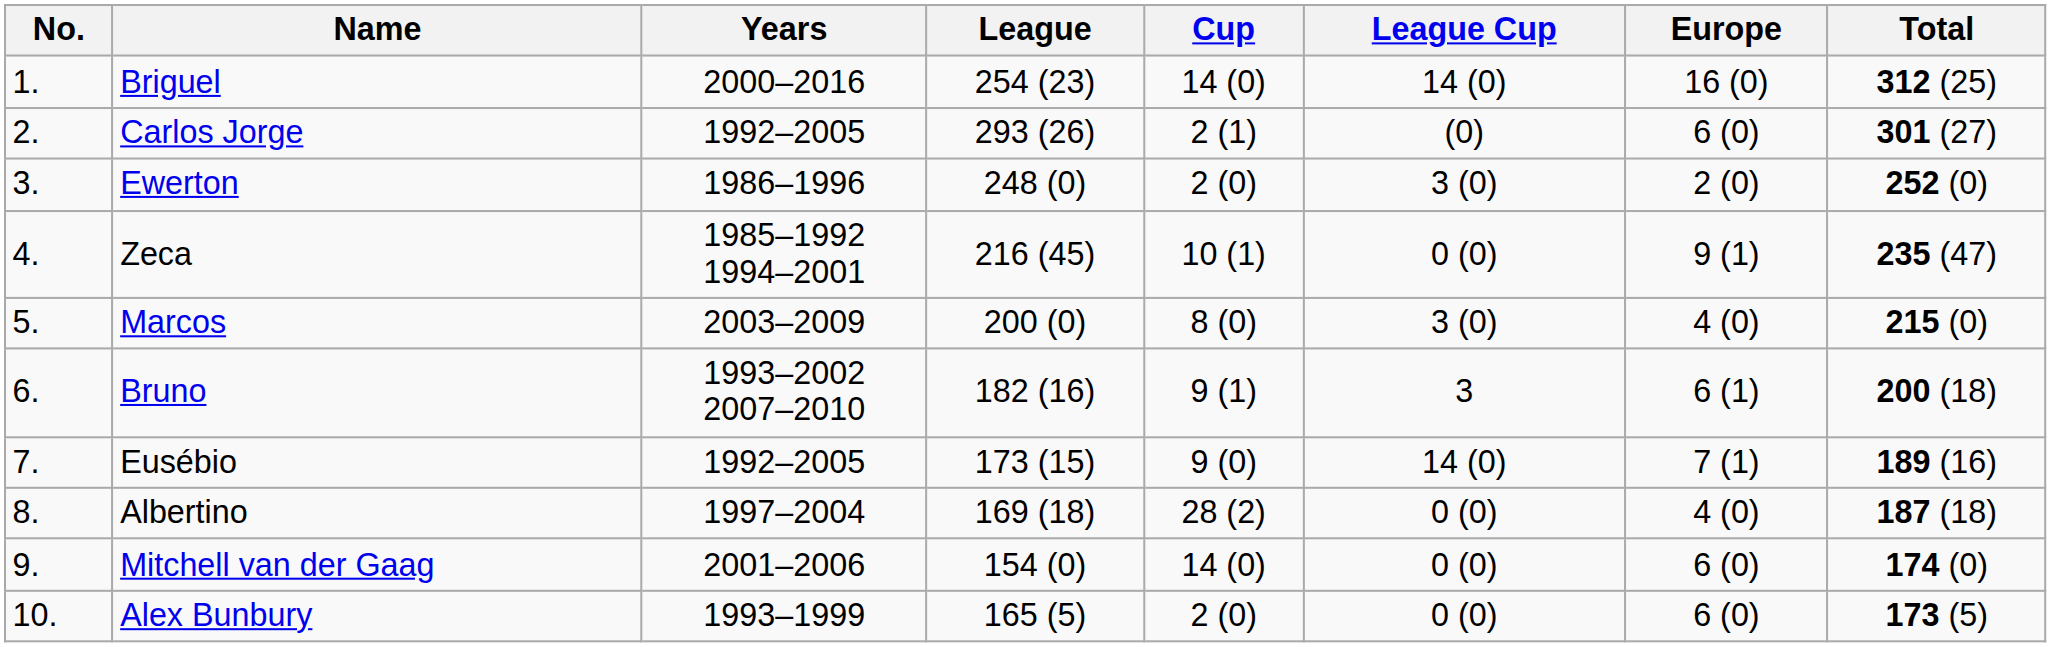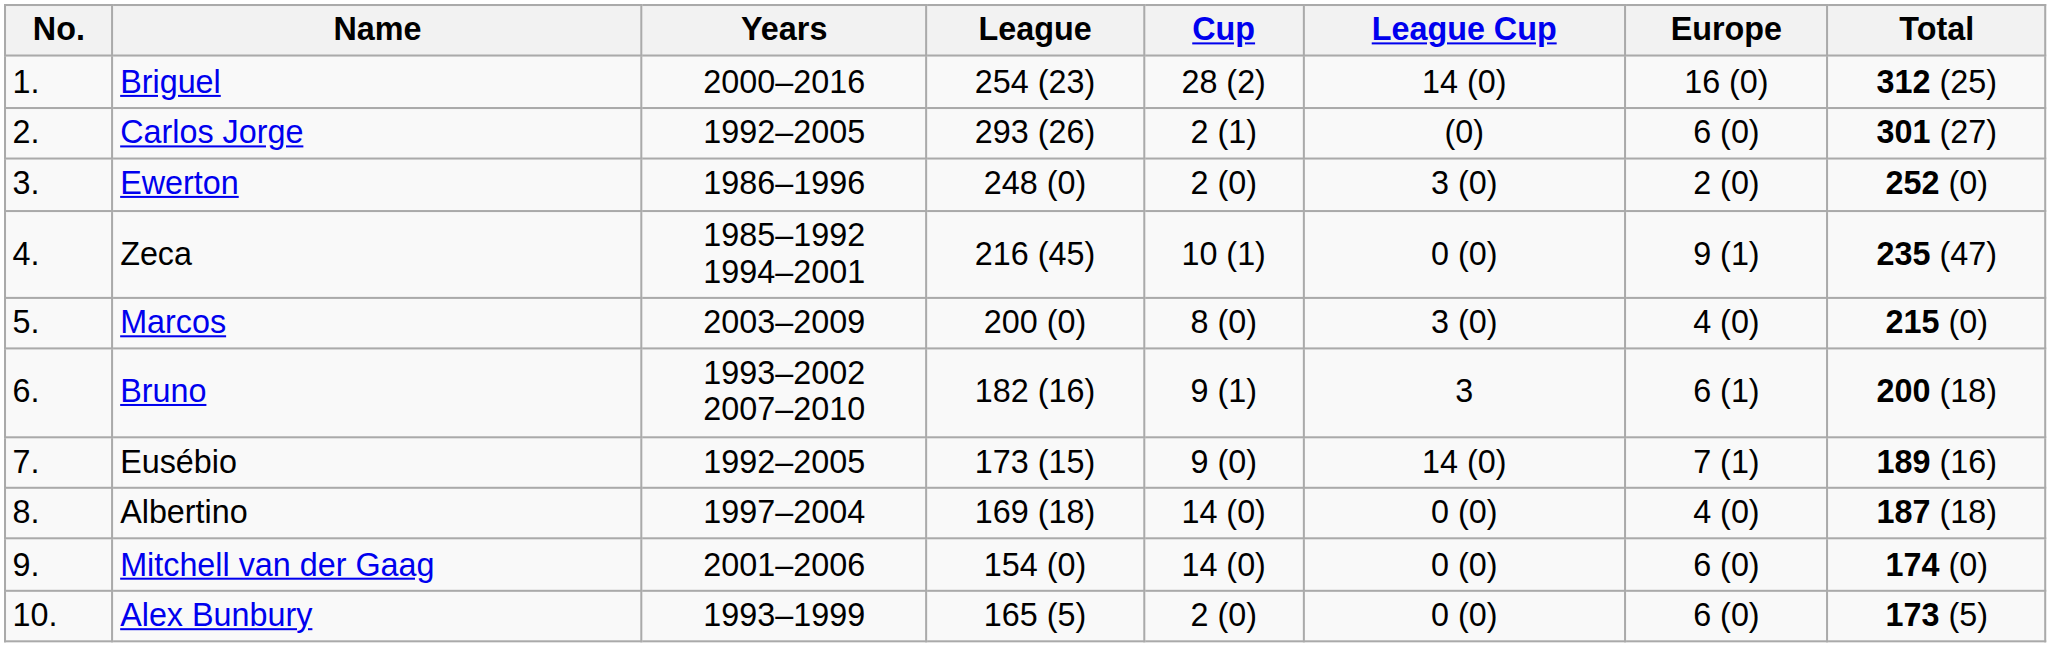(1224, 81) 14 (0) -> (1224, 81) 28 (2)
(1224, 512) 28 (2) -> (1224, 512) 14 (0)
